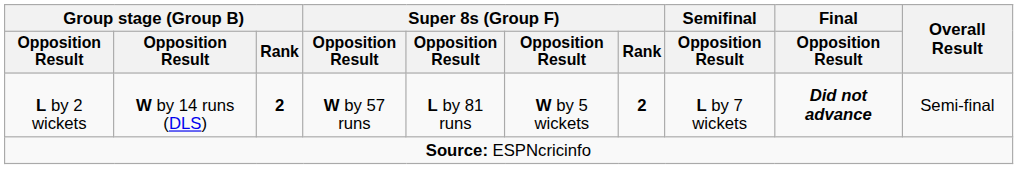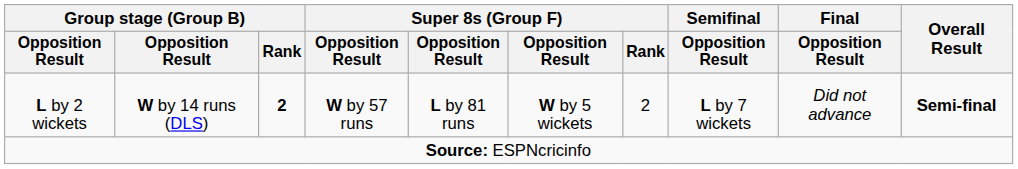(642, 105) bold -> (646, 105) normal
(838, 105) bold -> (840, 105) normal
(957, 105) normal -> (957, 105) bold
